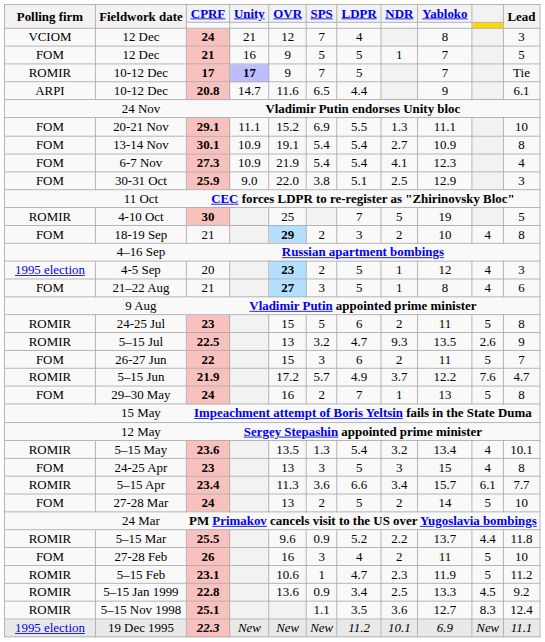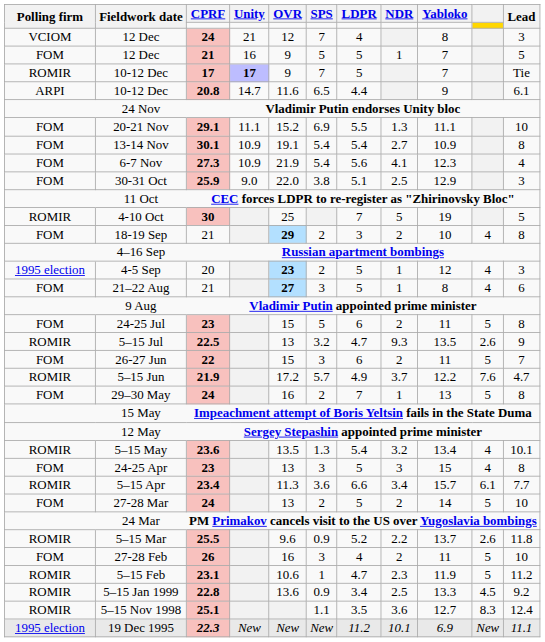(359, 162) 5.4 -> (359, 162) 5.6
(50, 323) ROMIR -> (50, 323) FOM
(488, 538) 4.4 -> (488, 538) 2.6
